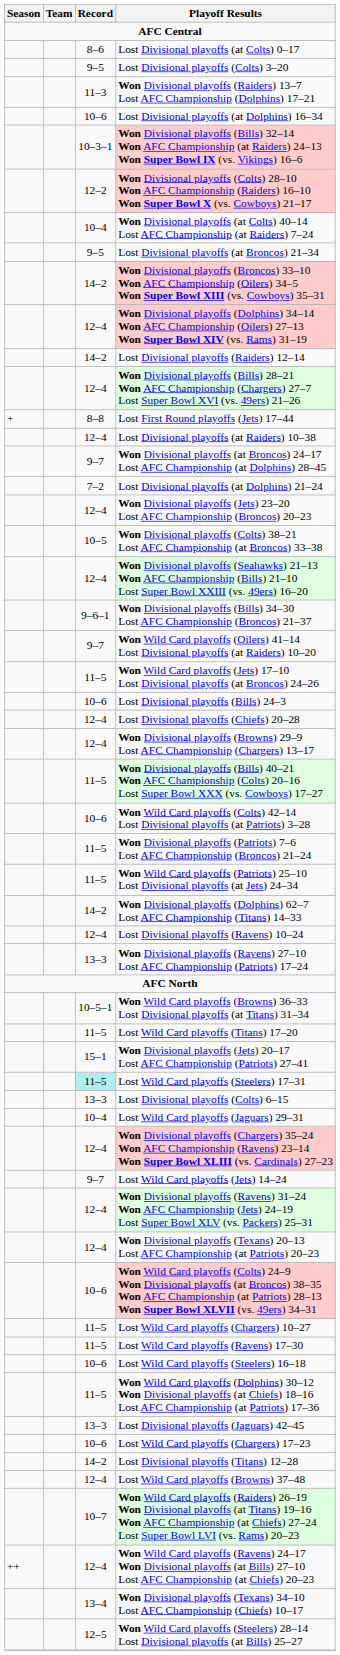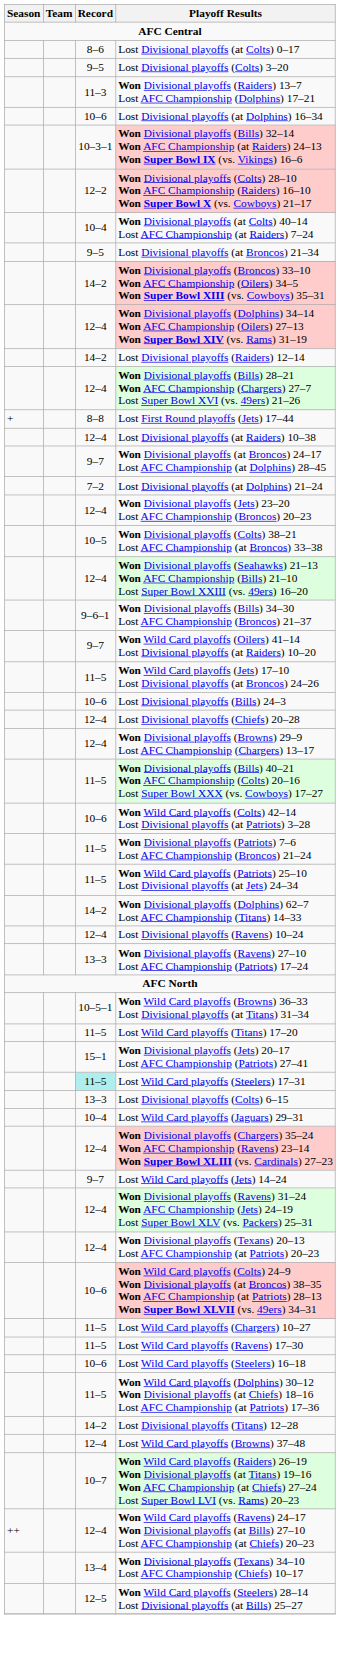- row: (211, 1425)
- row: (214, 1443)
